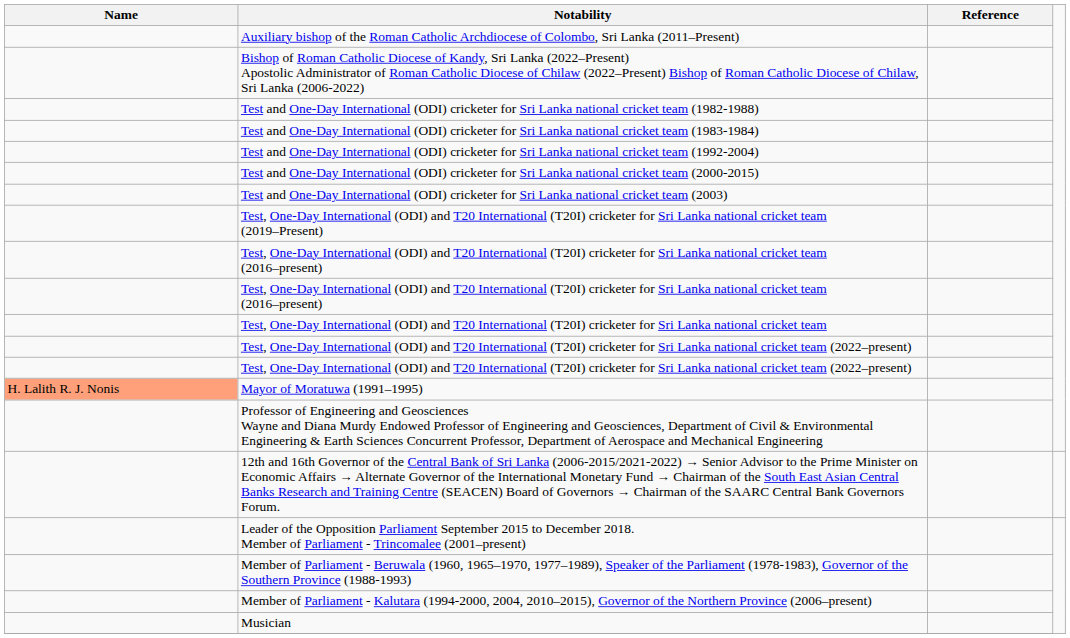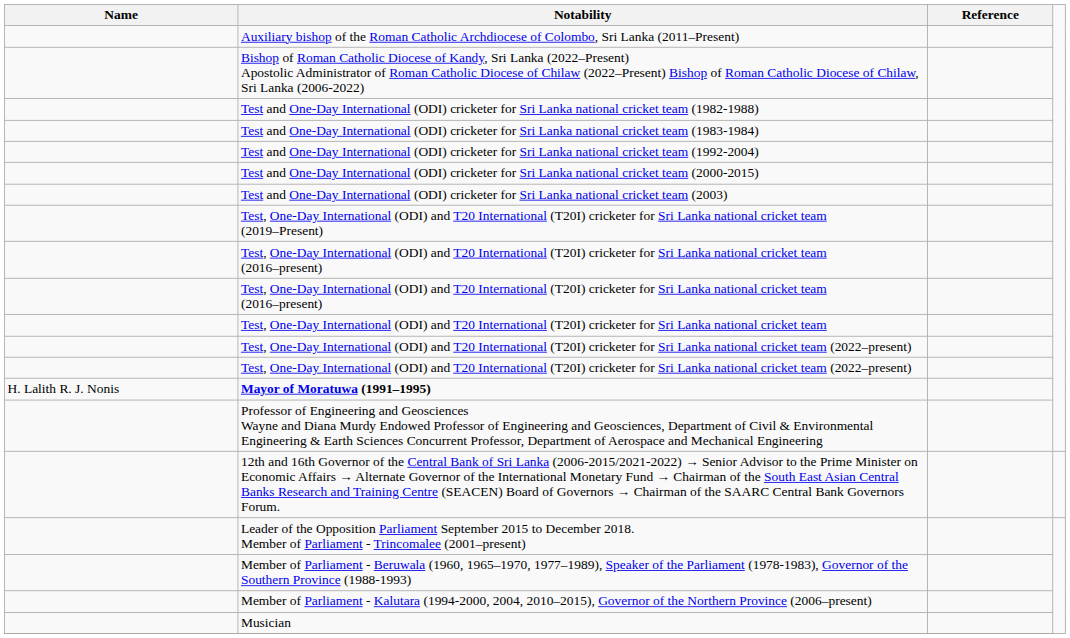(63, 389) lightsalmon background -> (63, 389) no background
(332, 389) normal -> (336, 389) bold
